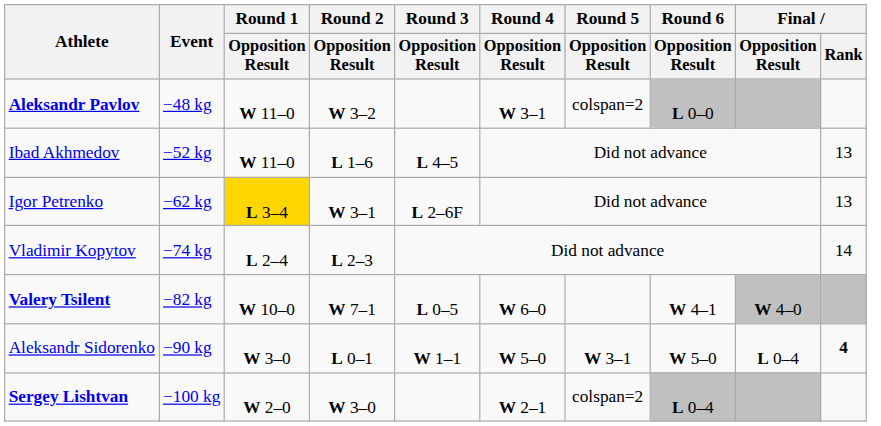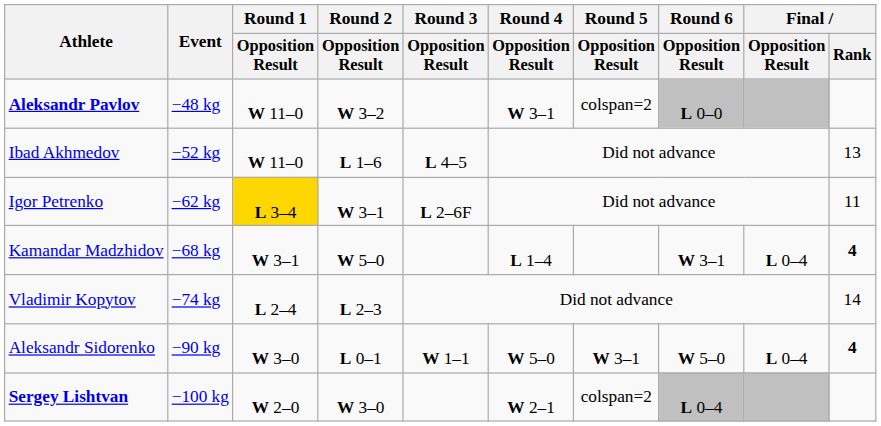(844, 201) 13 -> (852, 201) 11
+ row: (86, 250)
- row: (59, 299)
